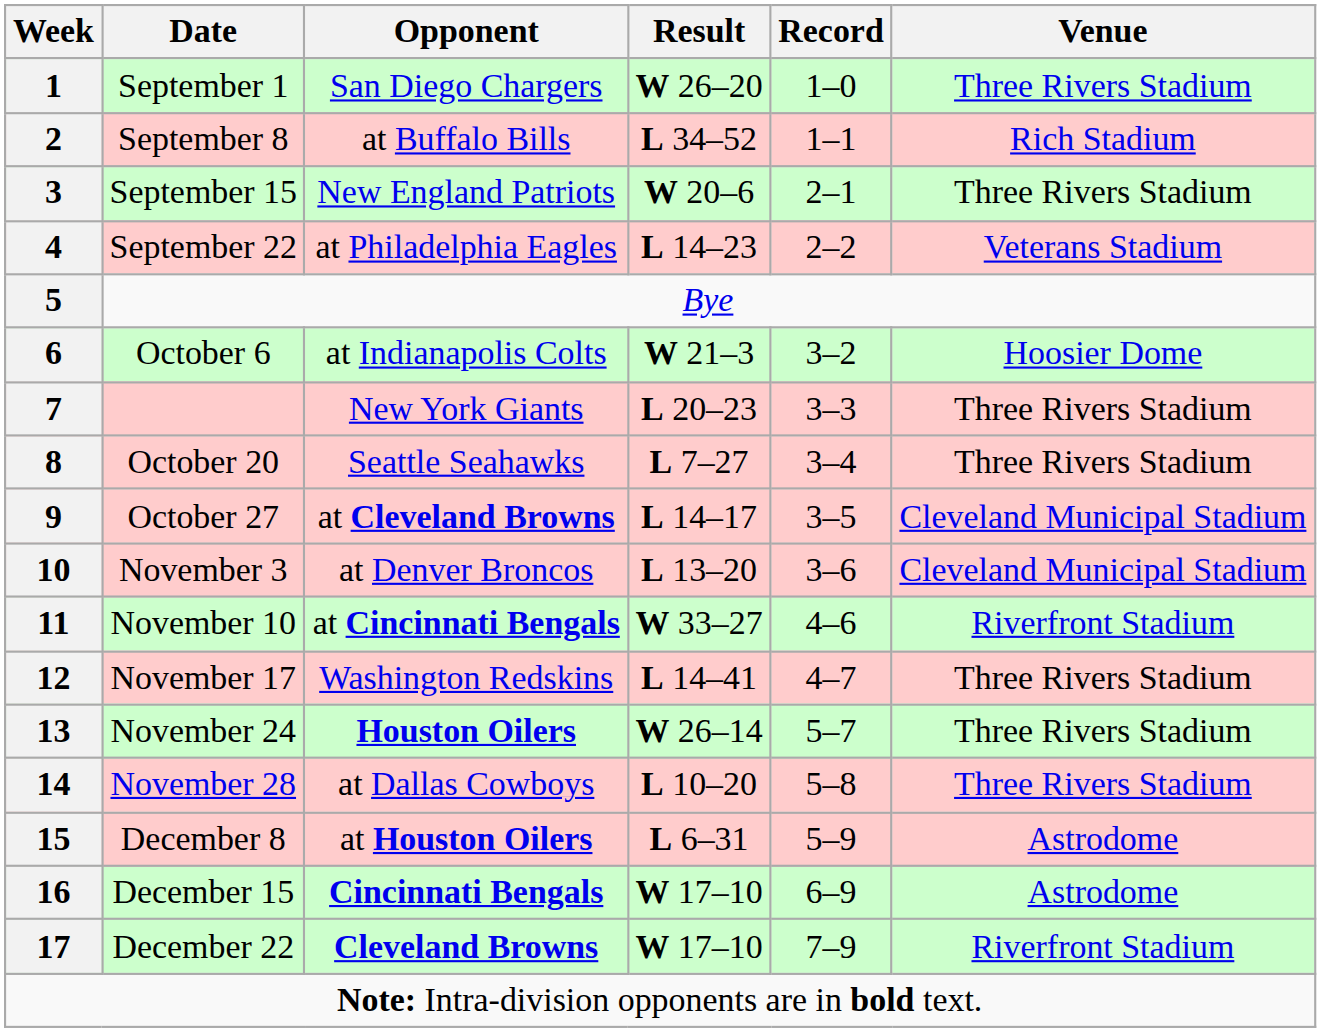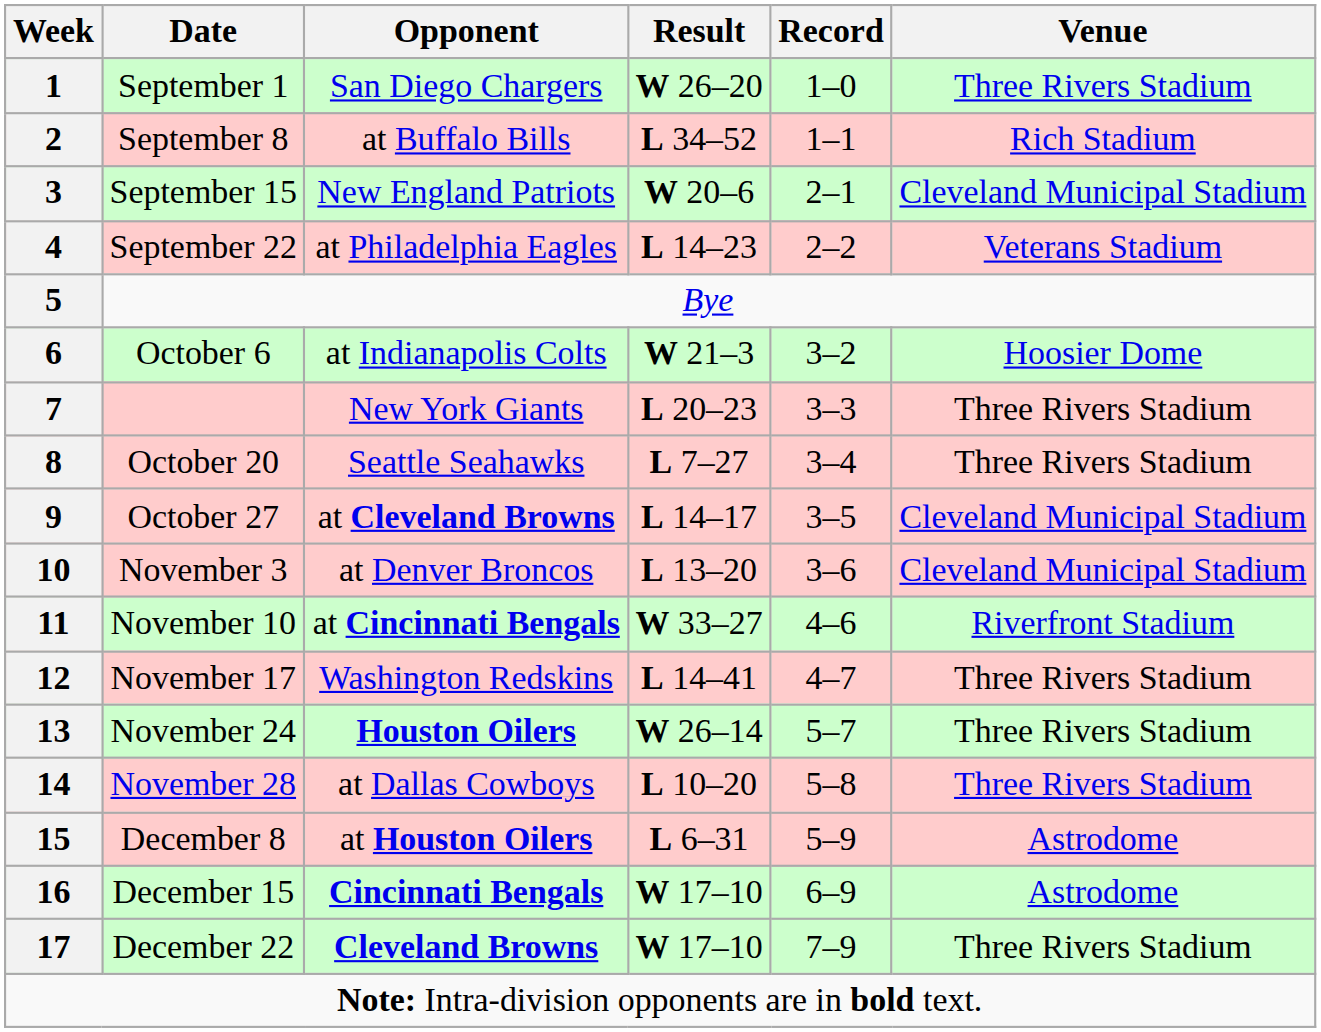(1103, 192) Three Rivers Stadium -> (1103, 192) Cleveland Municipal Stadium
(1103, 945) Riverfront Stadium -> (1103, 945) Three Rivers Stadium
